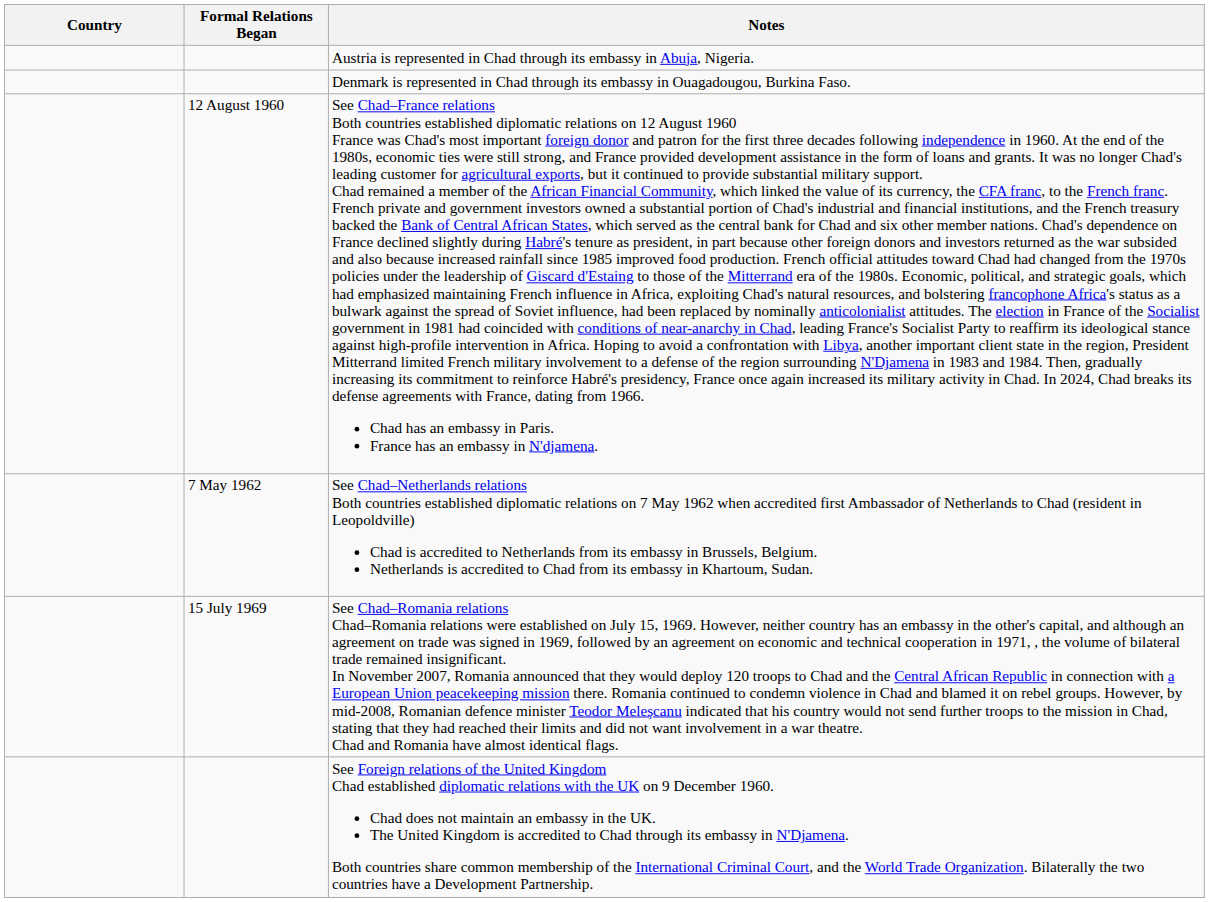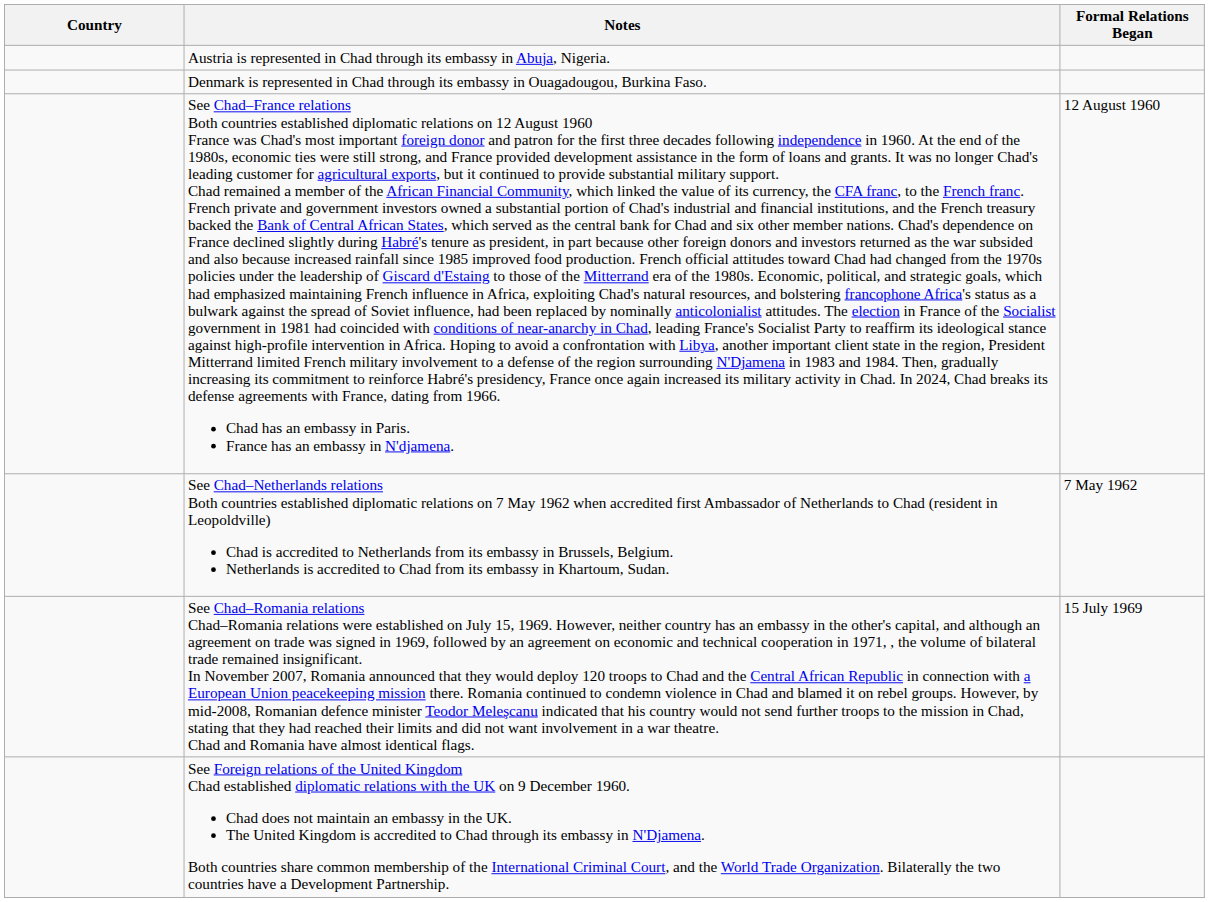columns swapped: (256, 25) <-> (766, 25)
